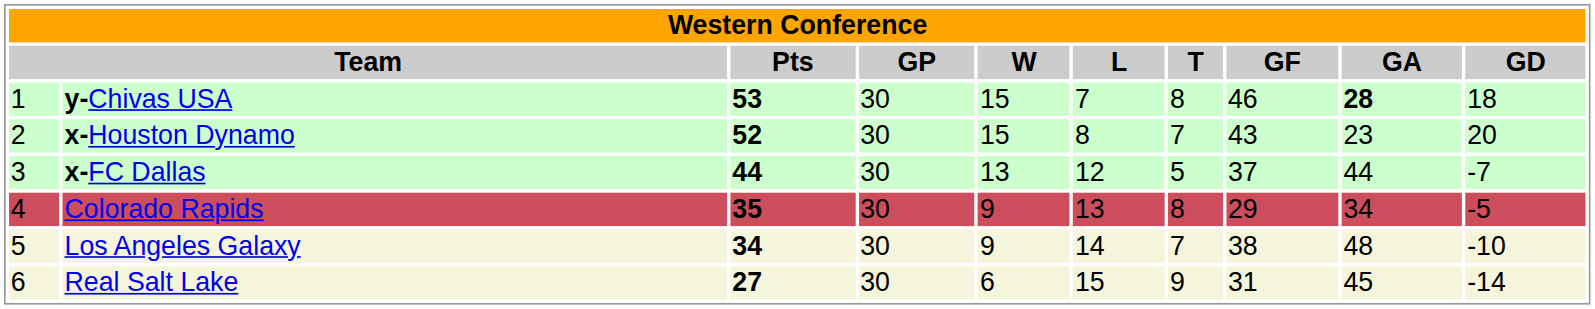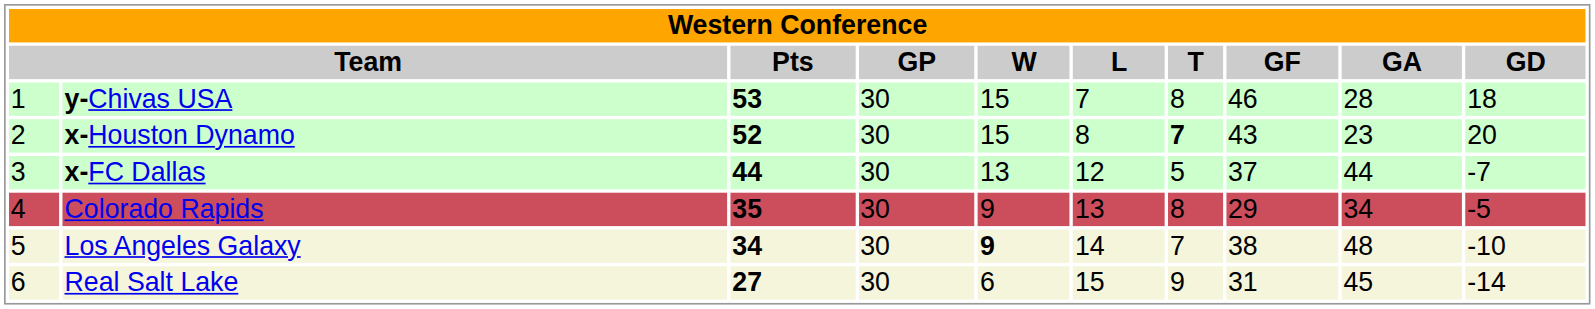(1358, 98) bold -> (1358, 98) normal
(1177, 135) normal -> (1177, 135) bold
(987, 245) normal -> (987, 245) bold
